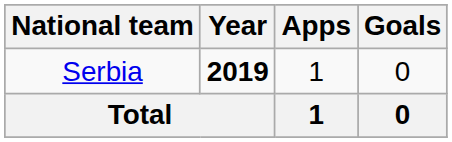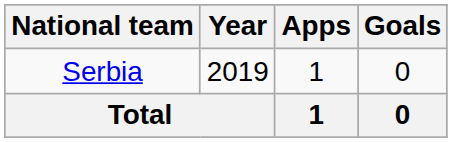(238, 70) bold -> (238, 70) normal
